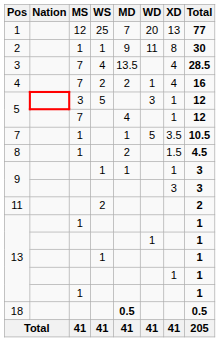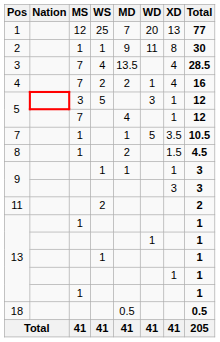(127, 310) bold -> (127, 310) normal
